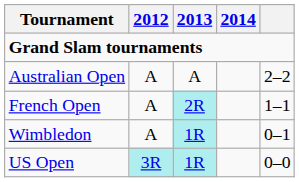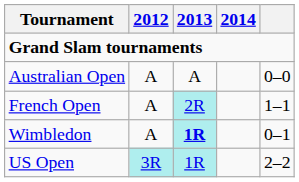(277, 75) 2–2 -> (277, 75) 0–0
(195, 133) normal -> (195, 133) bold
(277, 161) 0–0 -> (277, 161) 2–2
